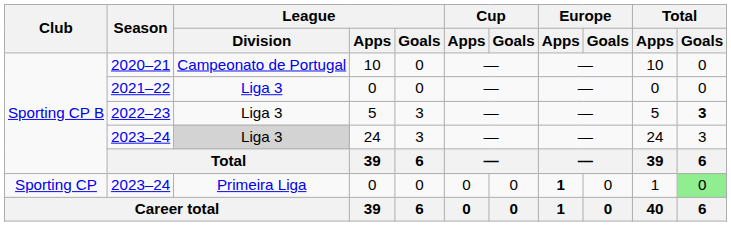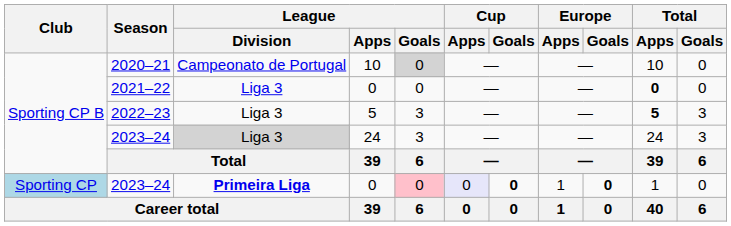(419, 64) no background -> (419, 64) lightgrey background
(655, 88) normal -> (655, 88) bold
(655, 112) normal -> (655, 112) bold
(702, 112) bold -> (702, 112) normal
(56, 185) no background -> (56, 185) lightblue background
(262, 185) normal -> (262, 185) bold
(419, 185) no background -> (419, 185) pink background
(466, 185) no background -> (466, 185) lavender background
(514, 185) normal -> (514, 185) bold
(561, 185) bold -> (561, 185) normal
(608, 185) normal -> (608, 185) bold
(702, 185) lightgreen background -> (702, 185) no background
